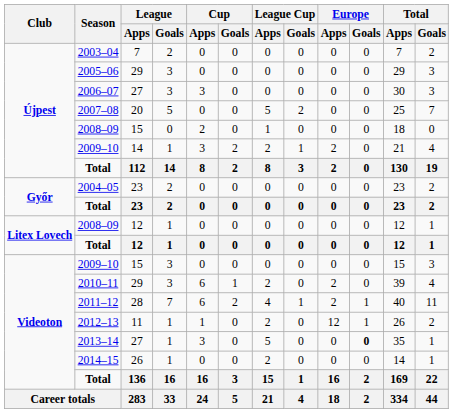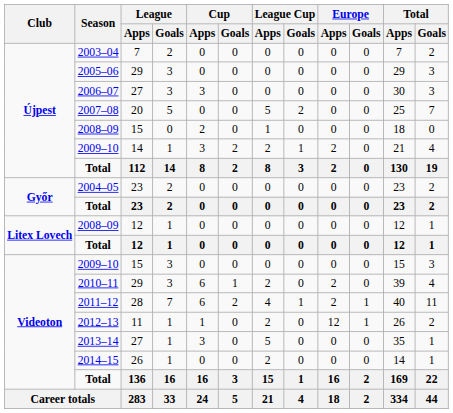(366, 341) bold -> (366, 341) normal
